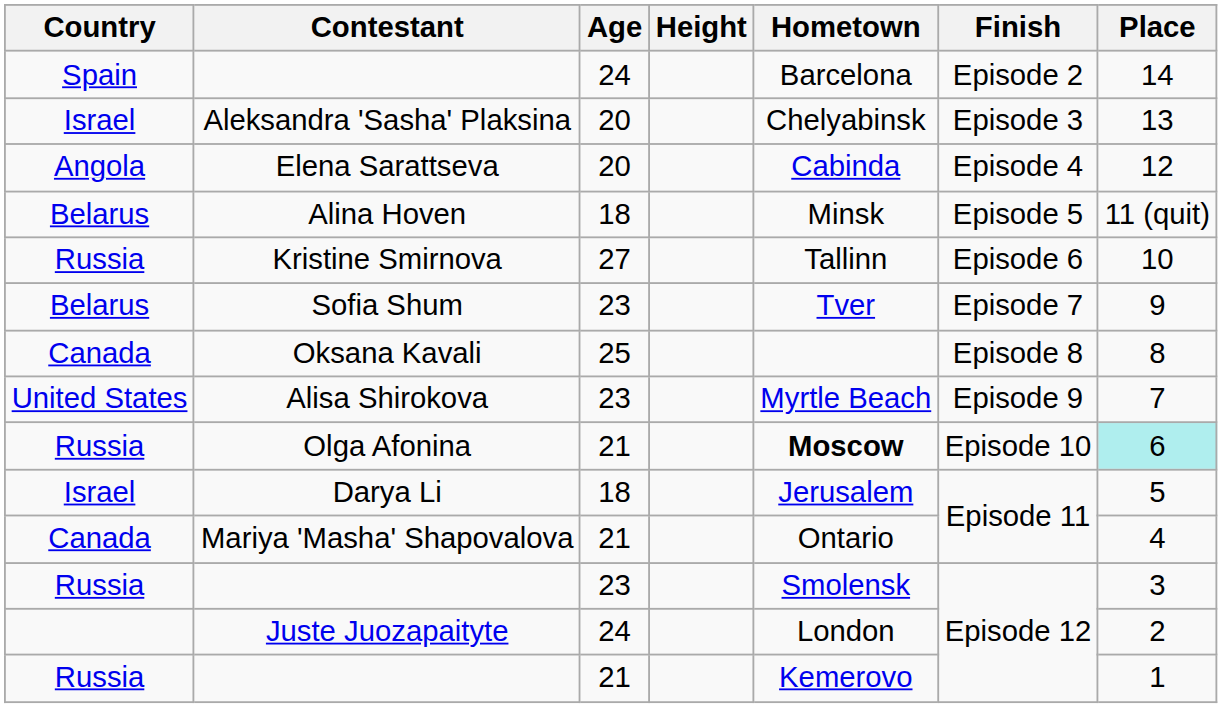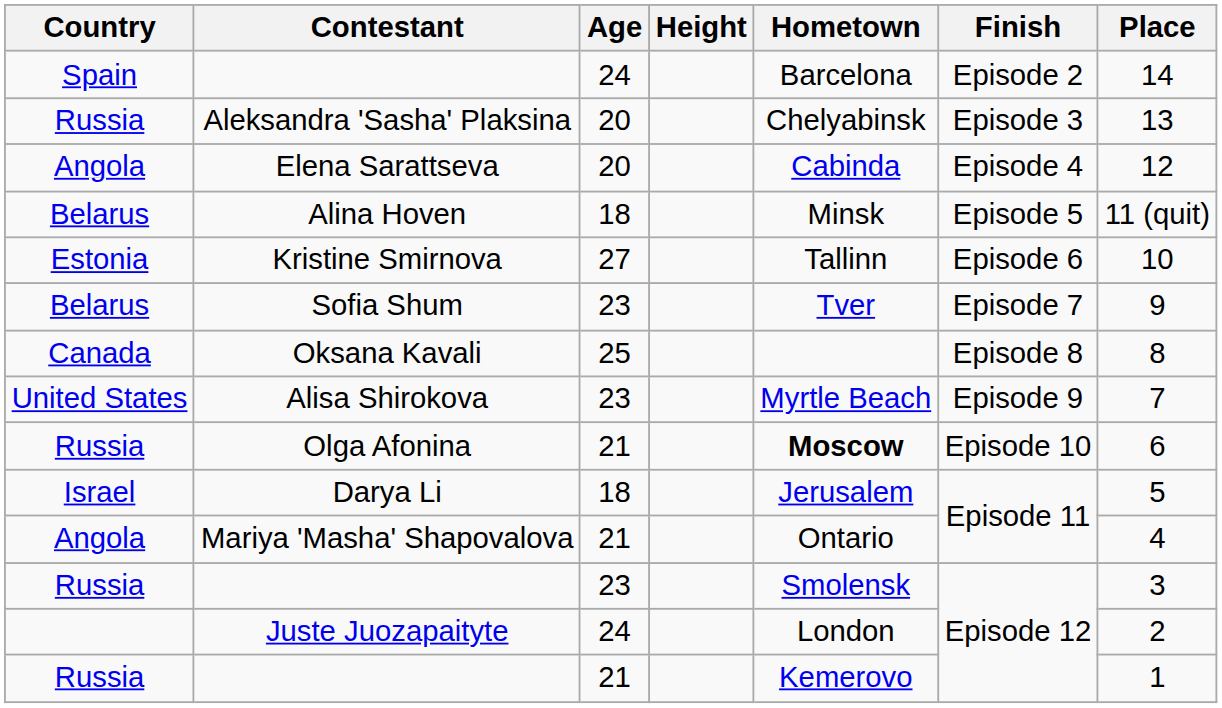(100, 120) Israel -> (100, 120) Russia
(100, 259) Russia -> (100, 259) Estonia
(1157, 445) paleturquoise background -> (1157, 445) no background
(100, 538) Canada -> (100, 538) Angola
